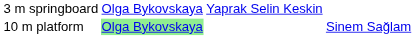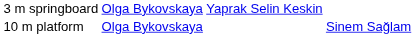(152, 26) lightgreen background -> (152, 26) no background
